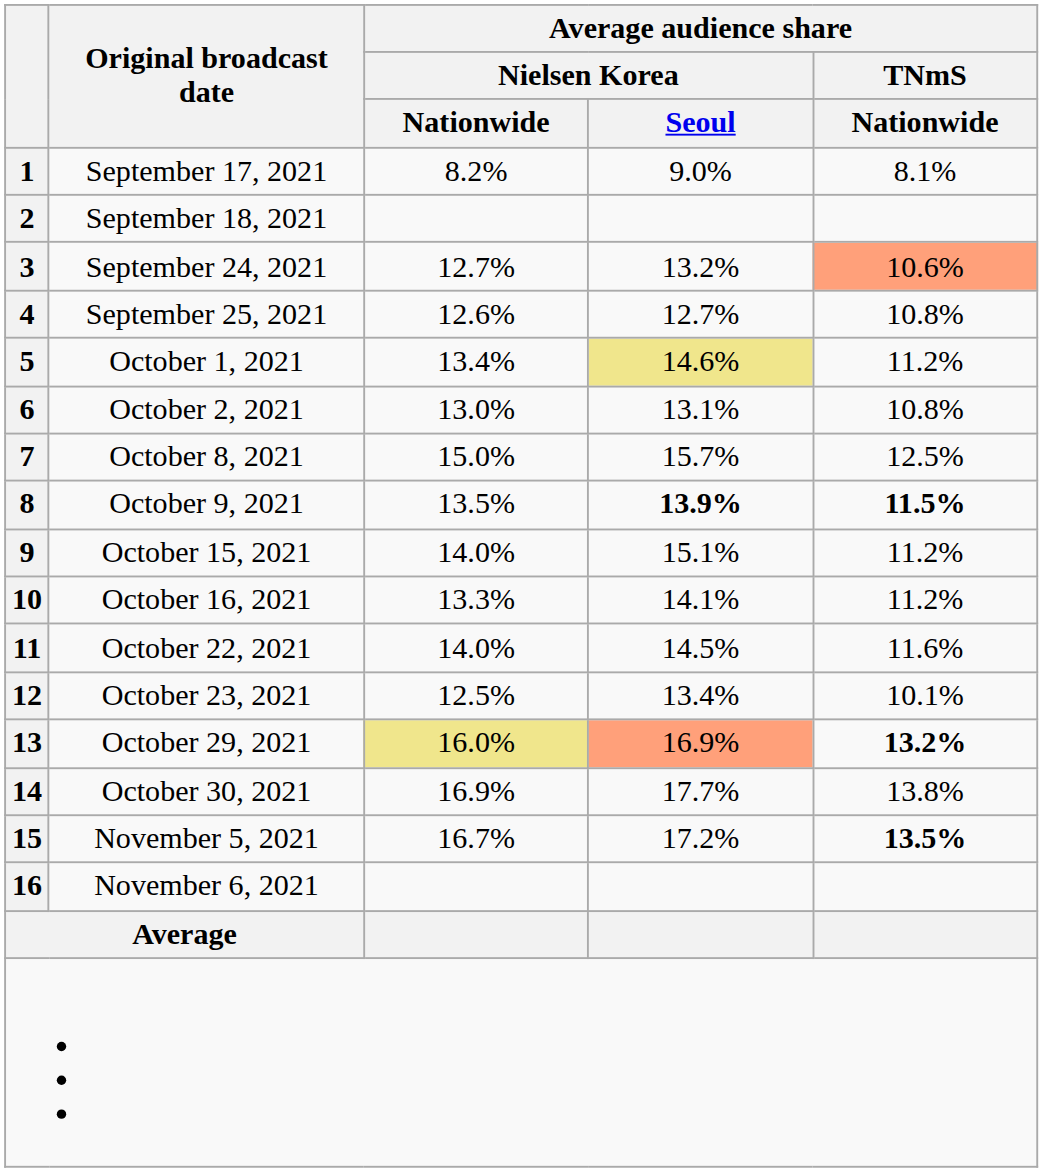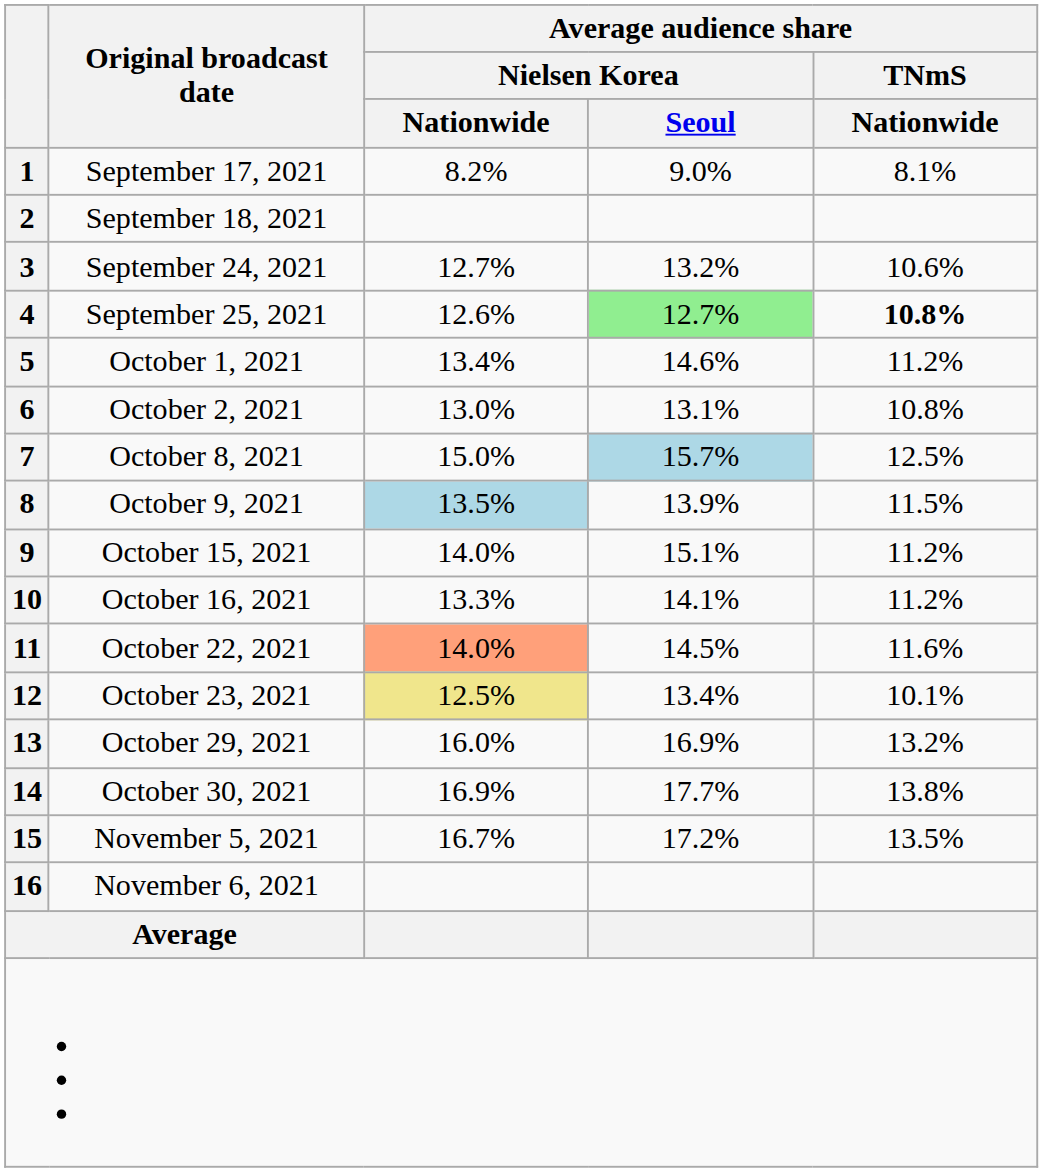(925, 265) lightsalmon background -> (925, 265) no background
(701, 313) no background -> (701, 313) lightgreen background
(925, 313) normal -> (925, 313) bold
(701, 361) khaki background -> (701, 361) no background
(701, 456) no background -> (701, 456) lightblue background
(476, 504) no background -> (476, 504) lightblue background
(701, 504) bold -> (701, 504) normal
(925, 504) bold -> (925, 504) normal
(476, 647) no background -> (476, 647) lightsalmon background
(476, 695) no background -> (476, 695) khaki background
(476, 742) khaki background -> (476, 742) no background
(701, 742) lightsalmon background -> (701, 742) no background
(925, 742) bold -> (925, 742) normal
(925, 838) bold -> (925, 838) normal
